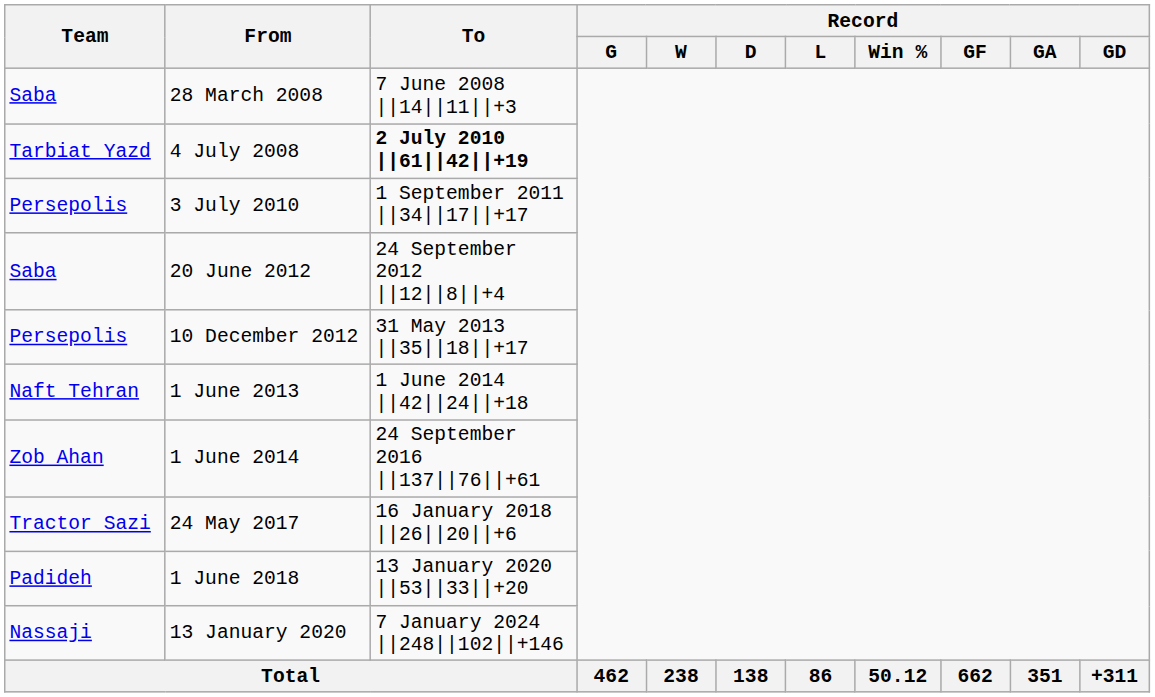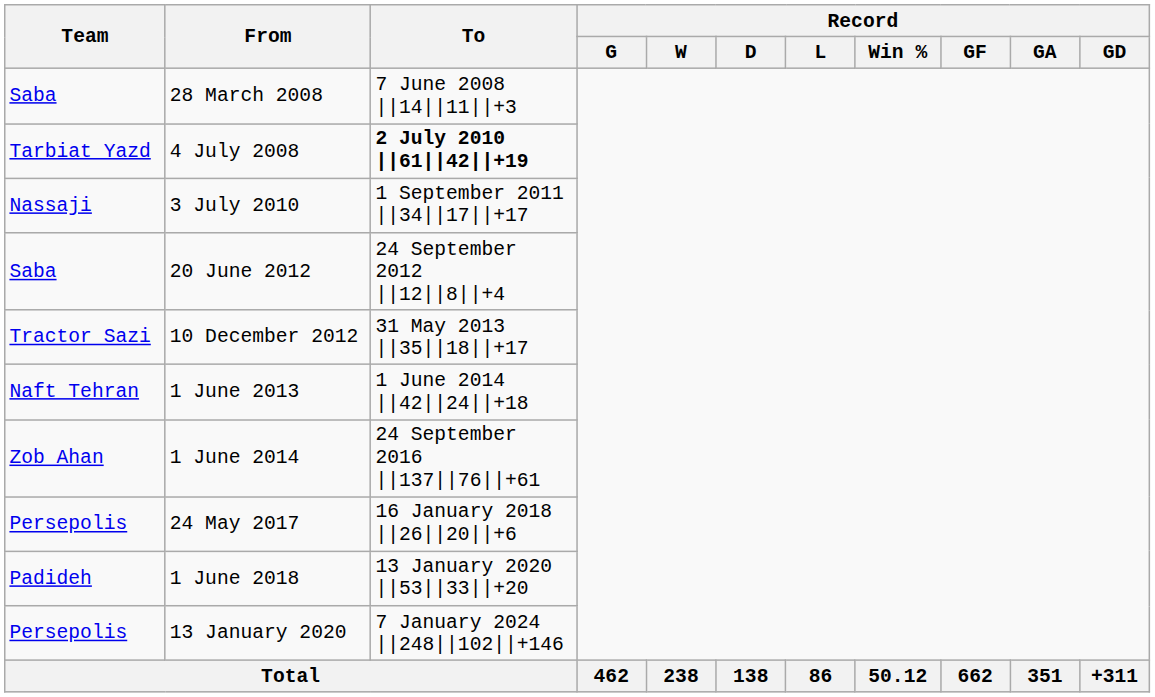(68, 205) Persepolis -> (51, 205) Nassaji
(68, 337) Persepolis -> (80, 337) Tractor Sazi
(80, 524) Tractor Sazi -> (68, 524) Persepolis
(51, 633) Nassaji -> (68, 633) Persepolis
